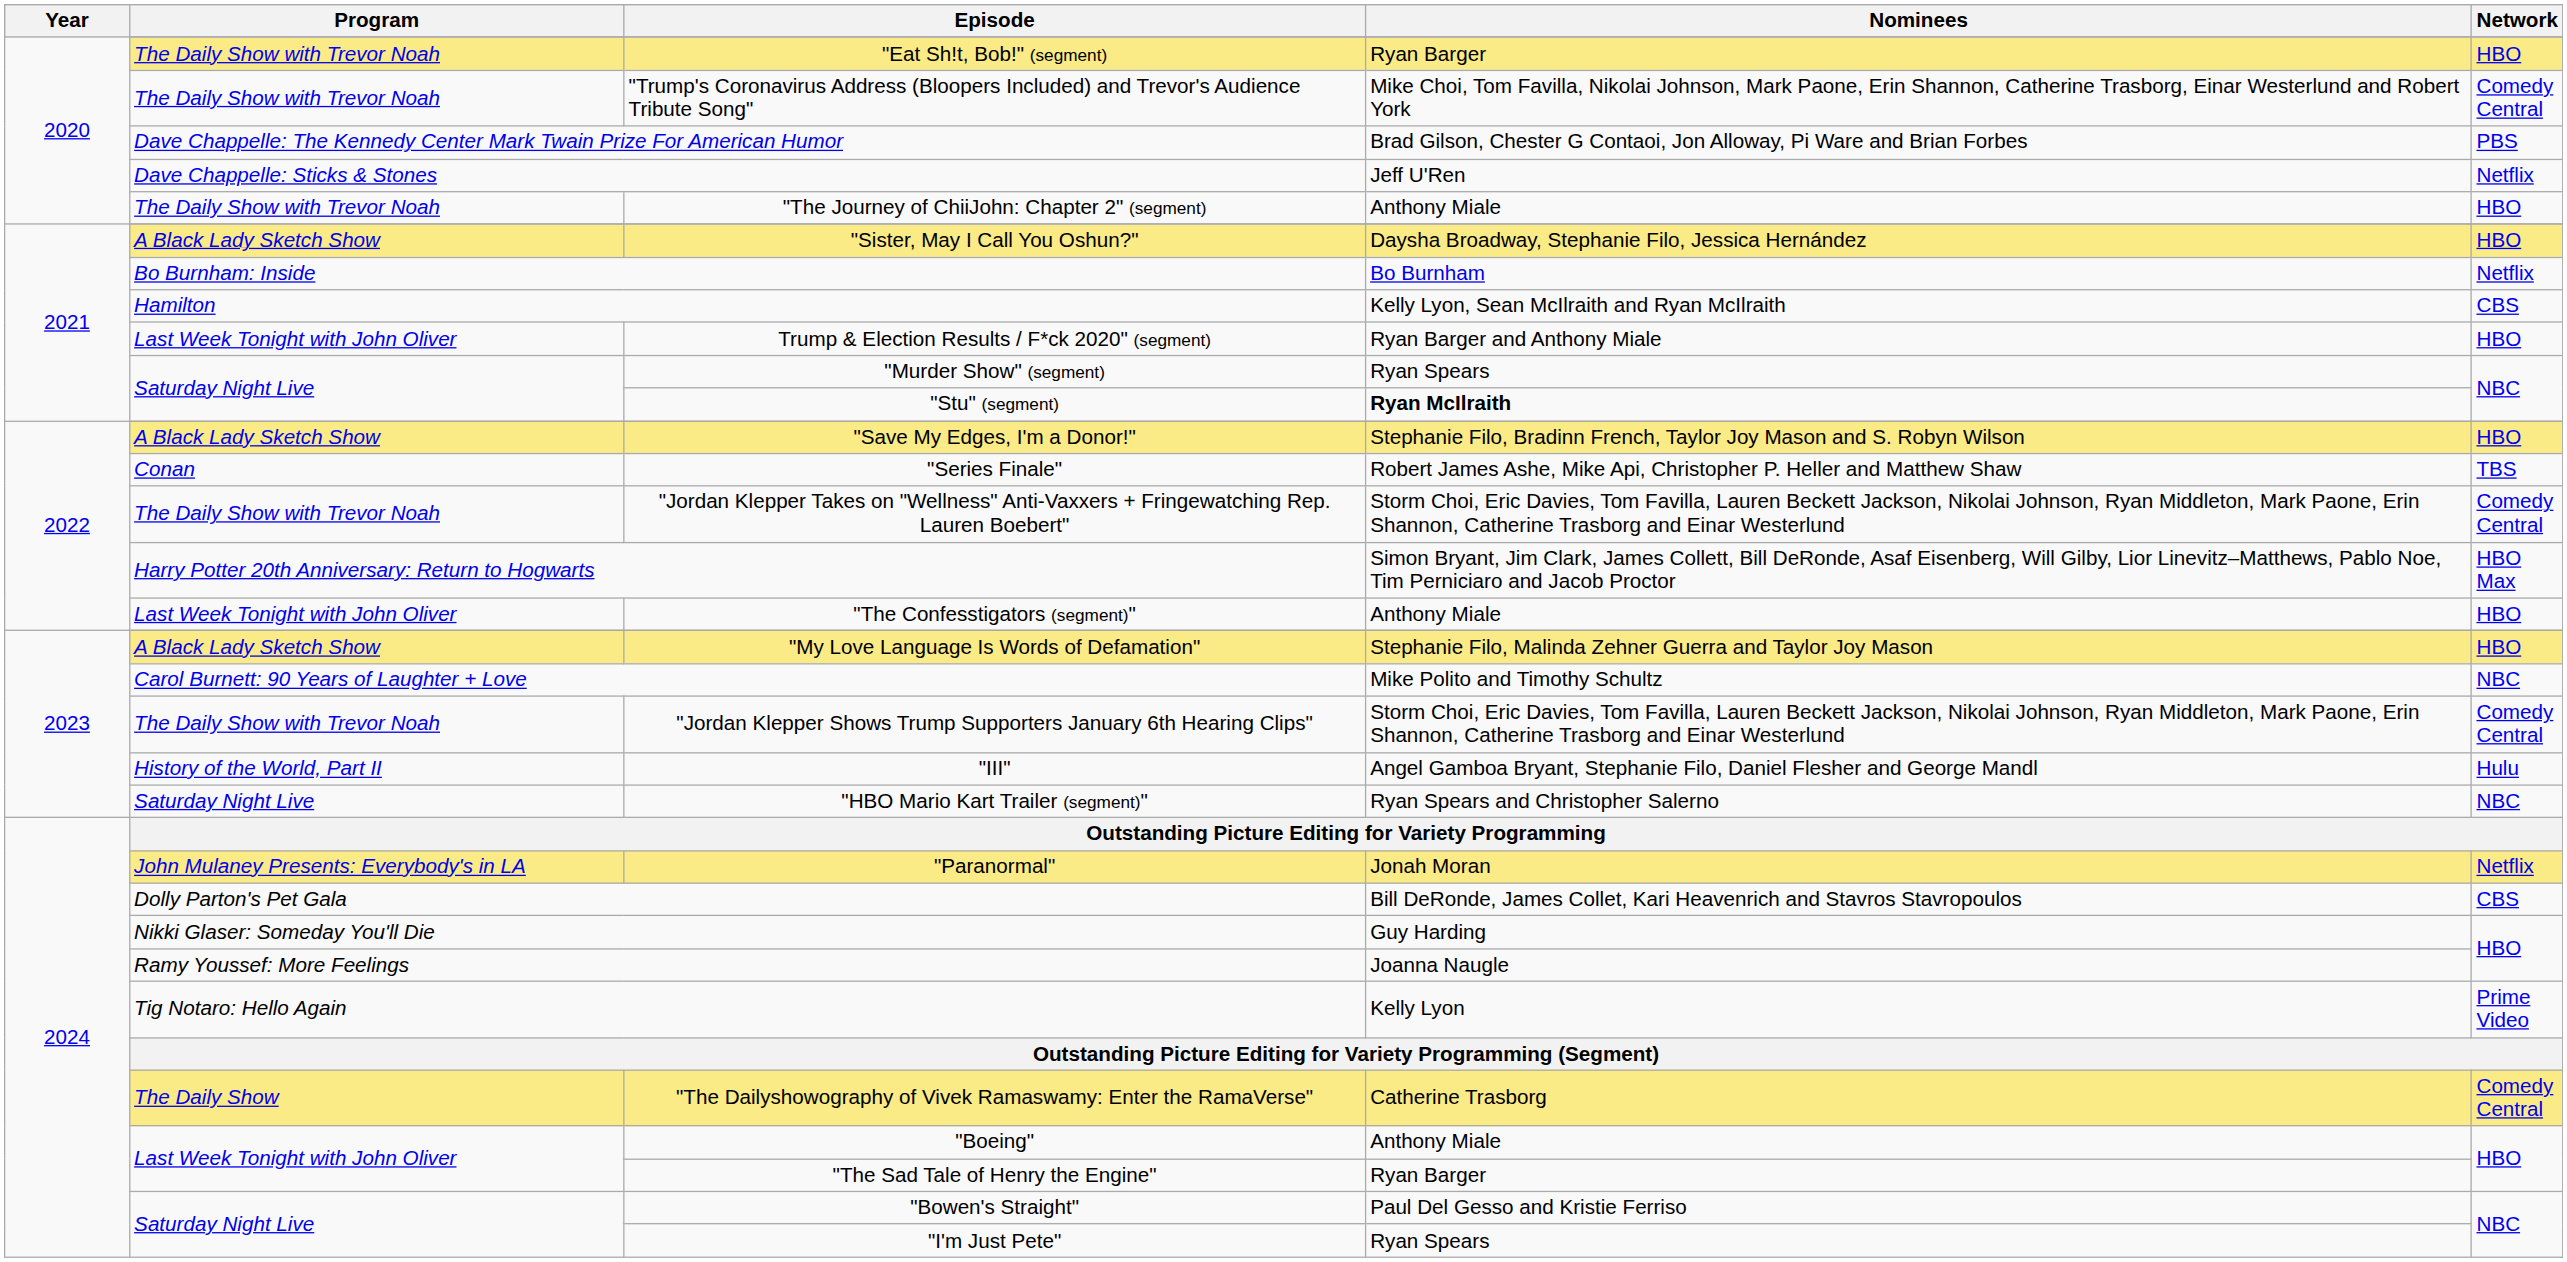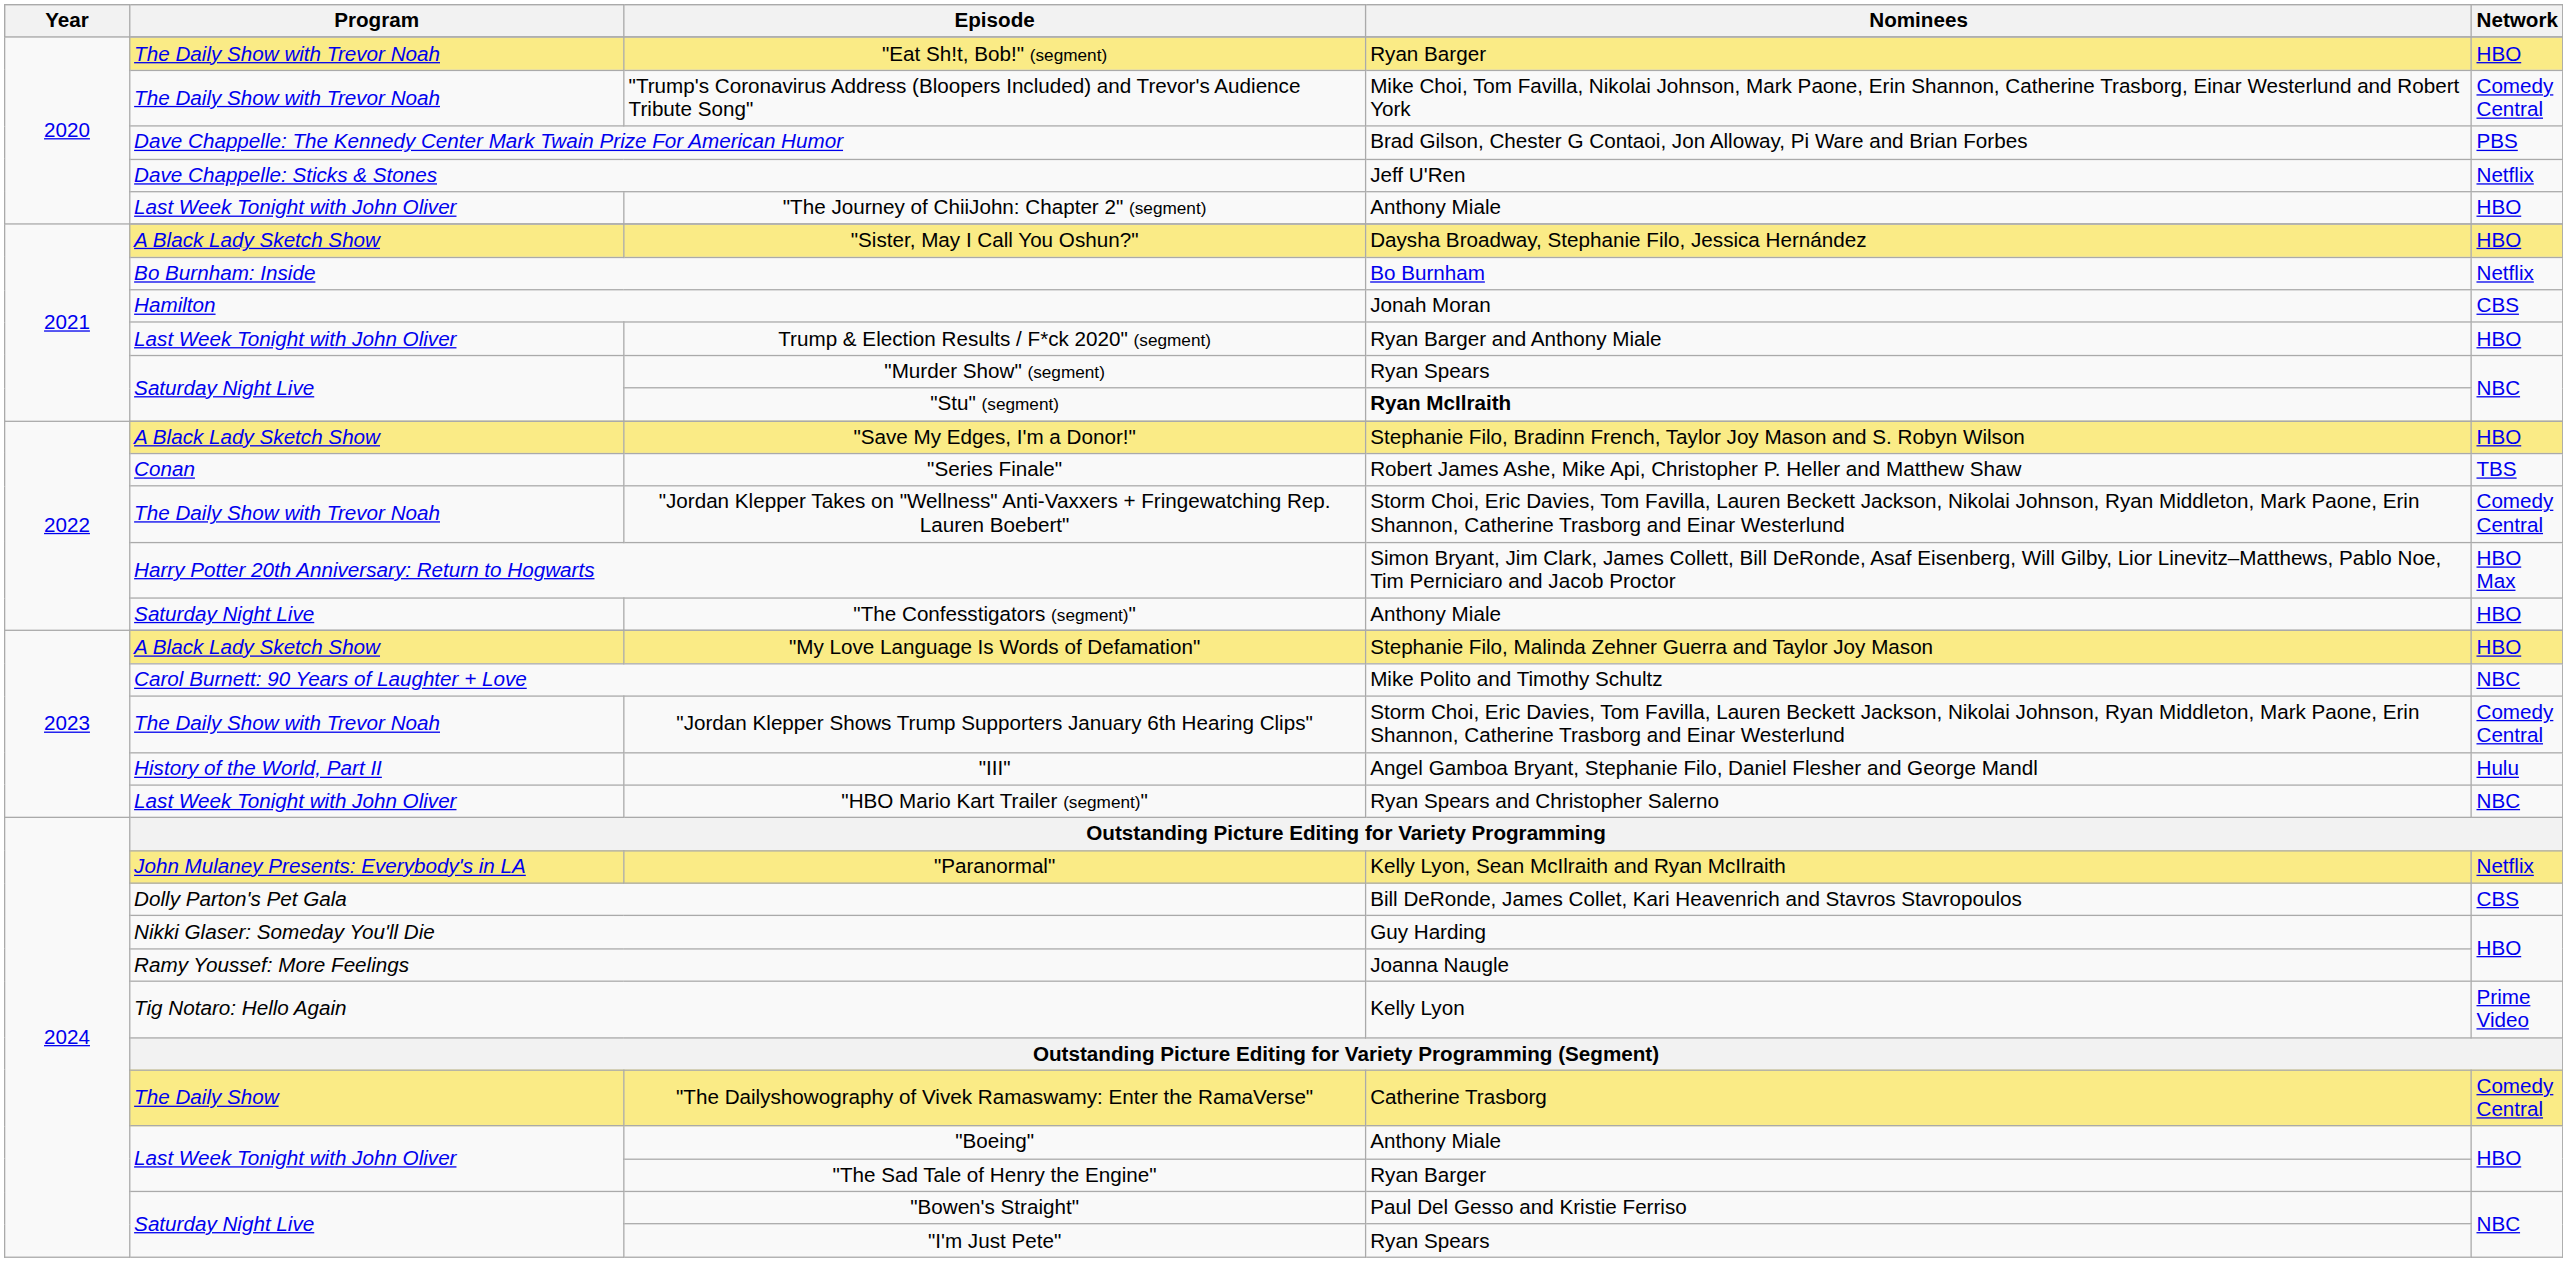(287, 207) The Daily Show with Trevor Noah -> (295, 207) Last Week Tonight with John Oliver
(1578, 305) Kelly Lyon, Sean McIlraith and Ryan McIlraith -> (1430, 305) Jonah Moran
(295, 614) Last Week Tonight with John Oliver -> (224, 614) Saturday Night Live
(224, 801) Saturday Night Live -> (295, 801) Last Week Tonight with John Oliver
(1430, 866) Jonah Moran -> (1578, 866) Kelly Lyon, Sean McIlraith and Ryan McIlraith
